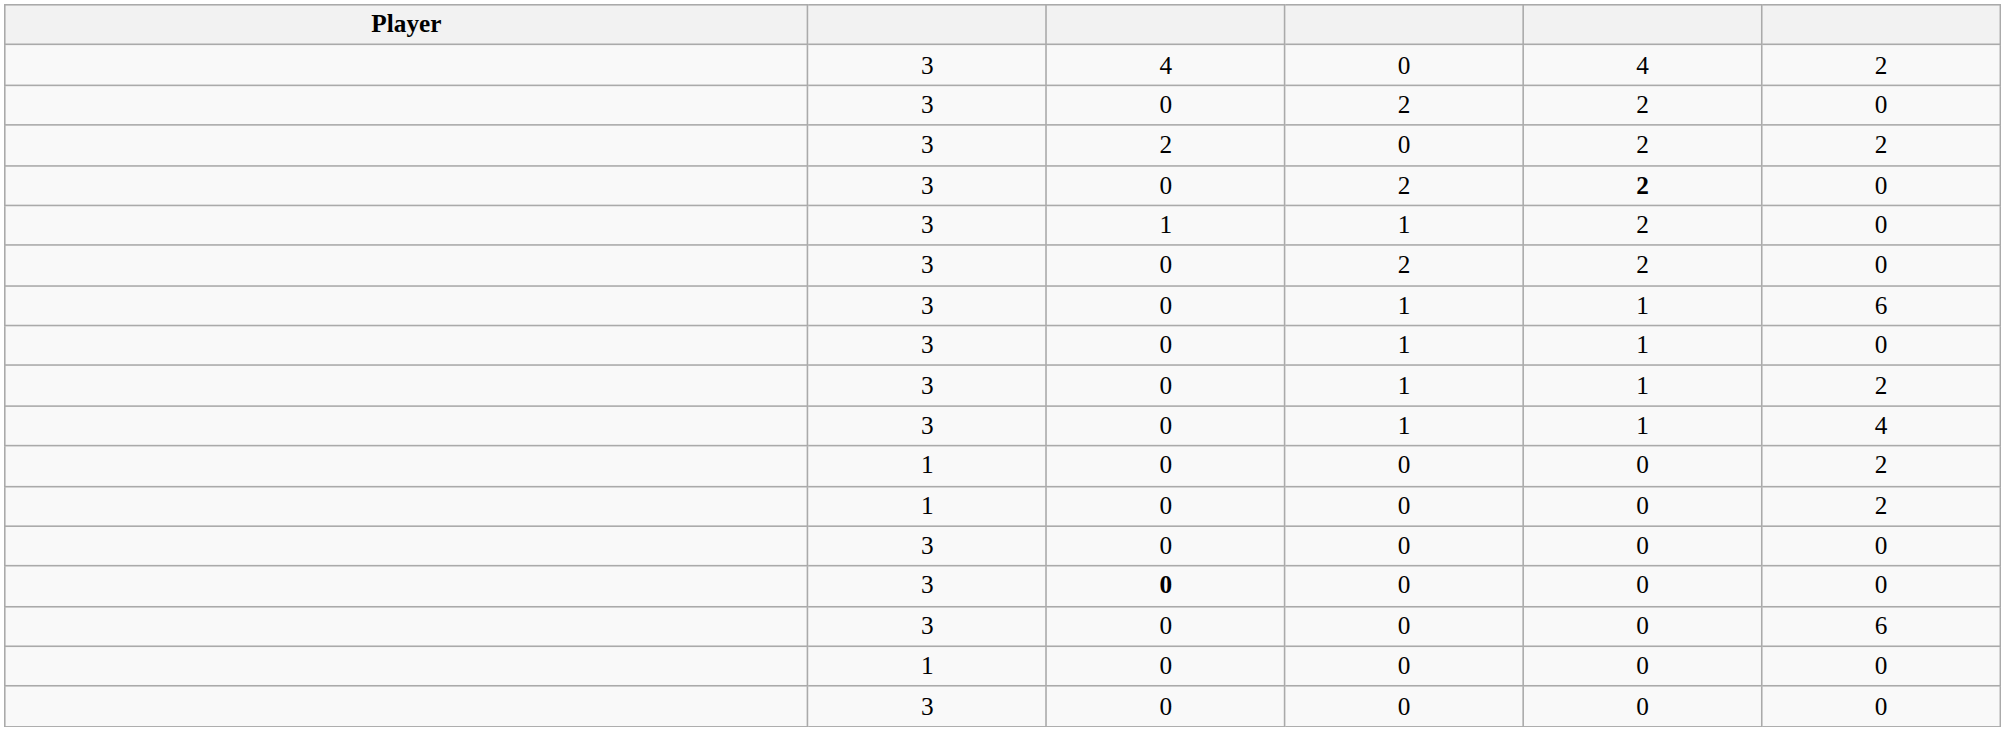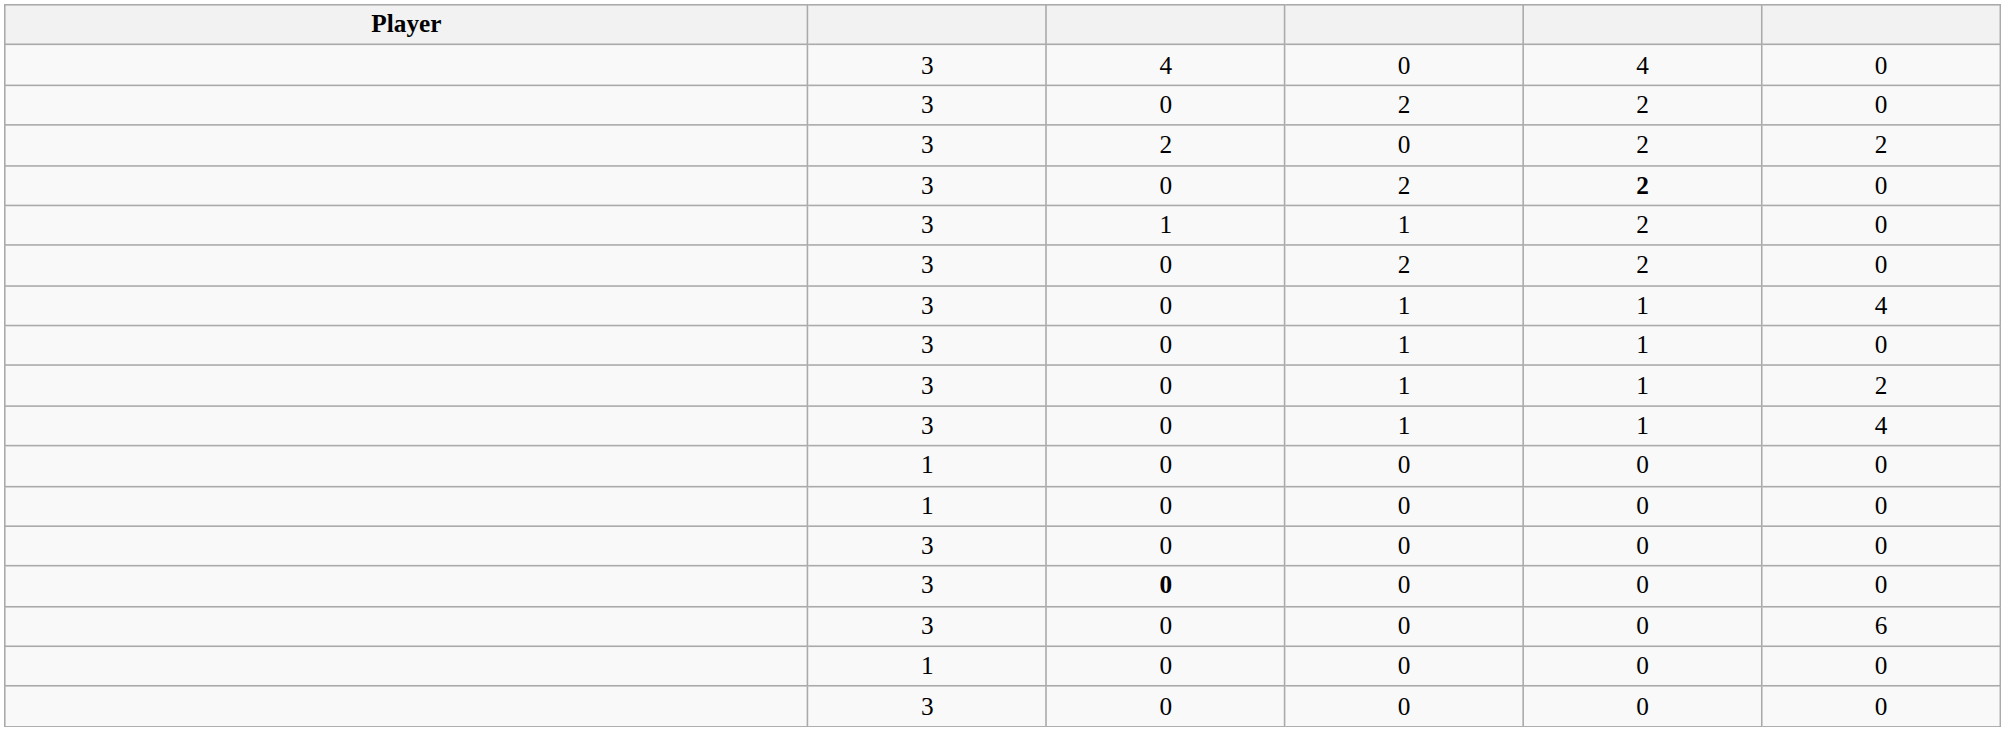(1881, 64) 2 -> (1881, 64) 0
(1881, 305) 6 -> (1881, 305) 4
(1881, 465) 2 -> (1881, 465) 0
(1881, 505) 2 -> (1881, 505) 0
